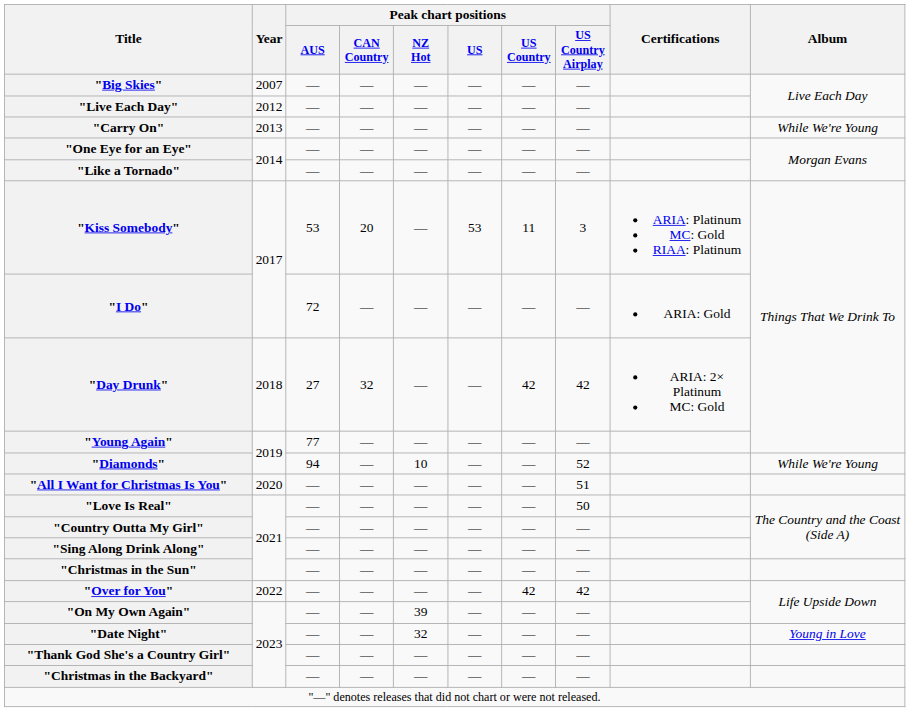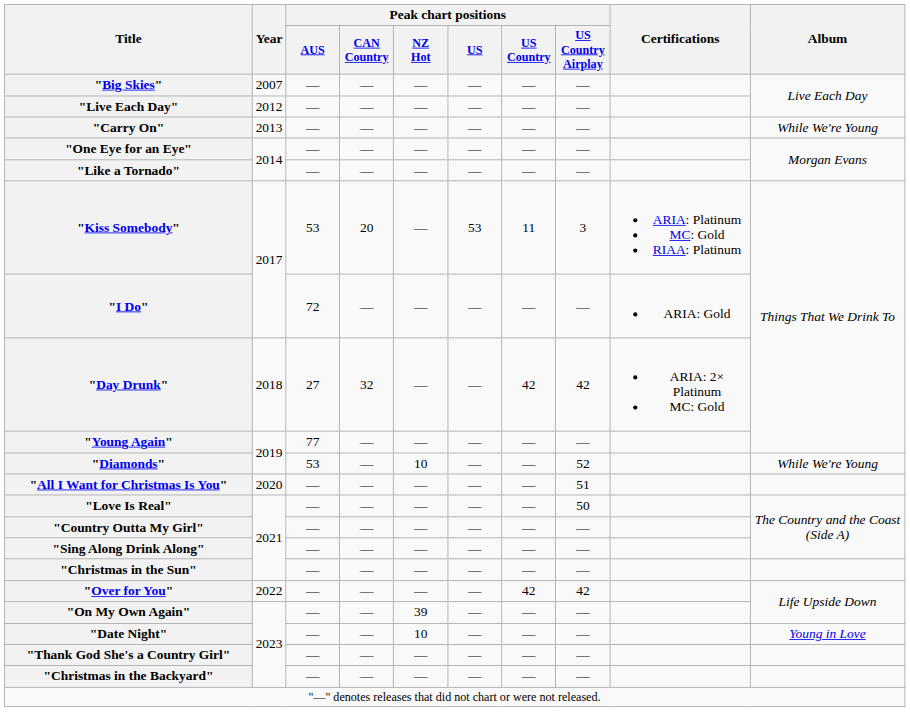(313, 463) 94 -> (313, 463) 53
(421, 633) 32 -> (421, 633) 10
